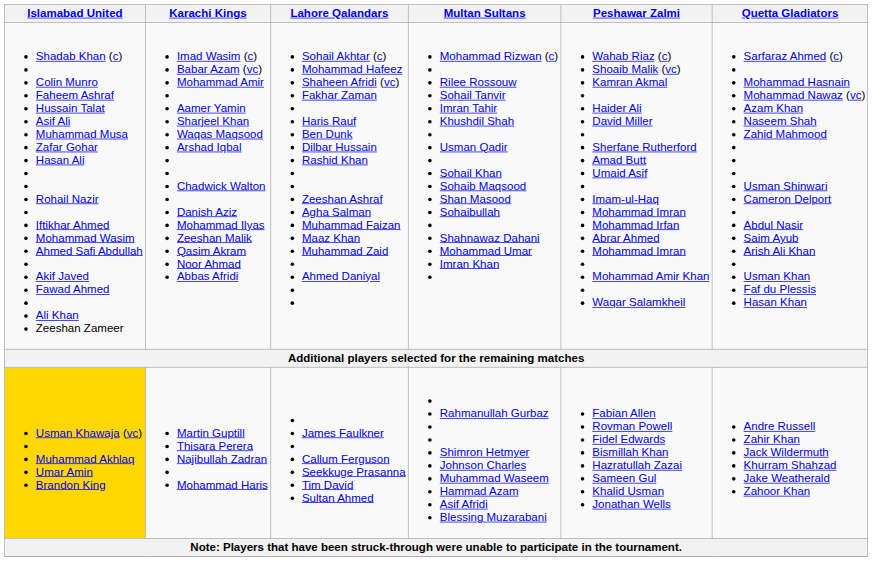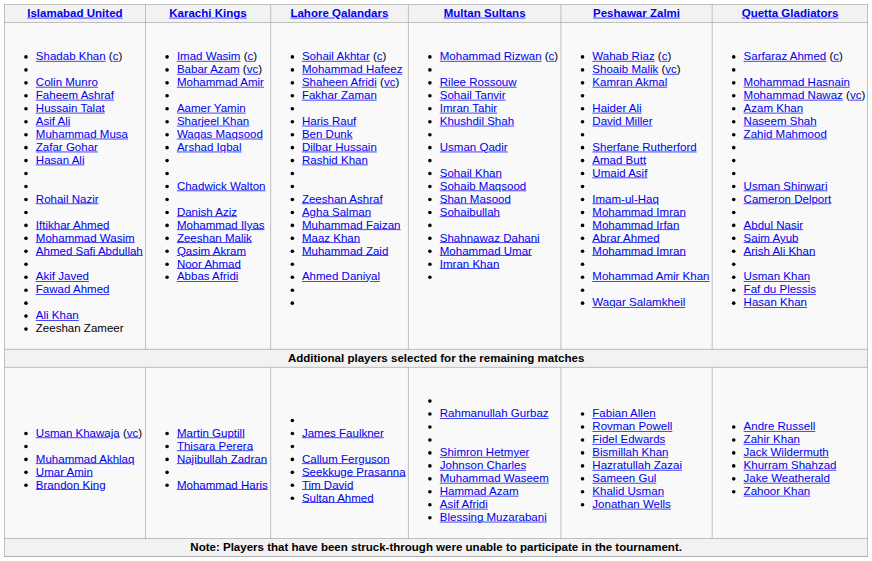(75, 459) gold background -> (75, 459) no background
